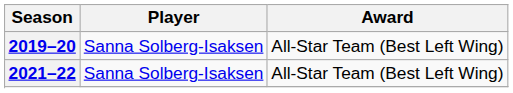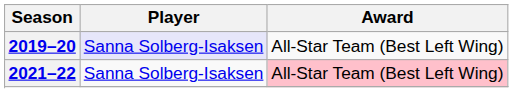(174, 45) no background -> (174, 45) lavender background
(387, 73) no background -> (387, 73) pink background
